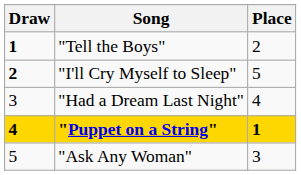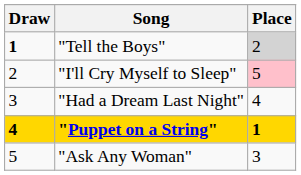(256, 45) no background -> (256, 45) lightgrey background
(13, 73) bold -> (13, 73) normal
(256, 73) no background -> (256, 73) pink background
